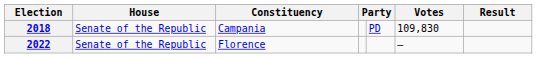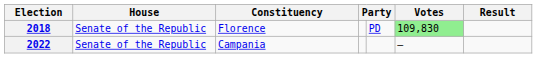(242, 29) Campania -> (242, 29) Florence
(418, 29) no background -> (418, 29) lightgreen background
(242, 45) Florence -> (242, 45) Campania
